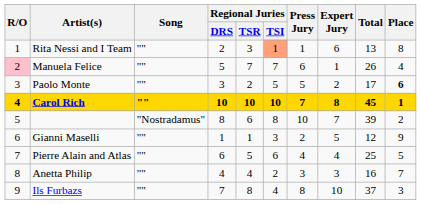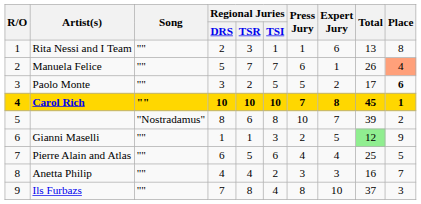(275, 48) lightsalmon background -> (275, 48) no background
(17, 66) pink background -> (17, 66) no background
(401, 66) no background -> (401, 66) lightsalmon background
(371, 137) no background -> (371, 137) lightgreen background
